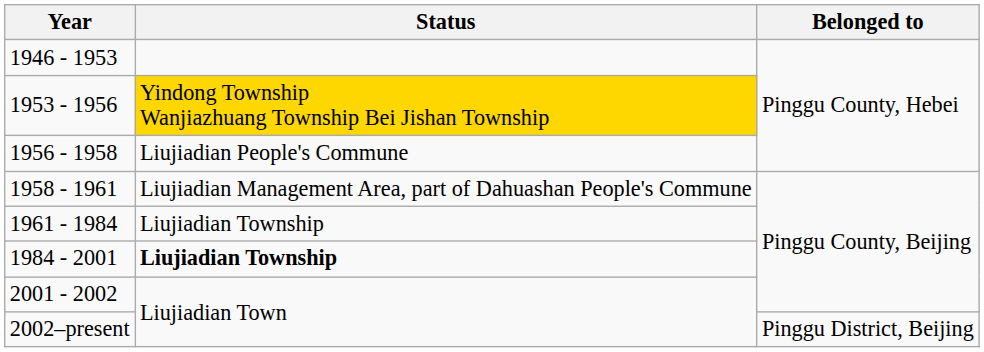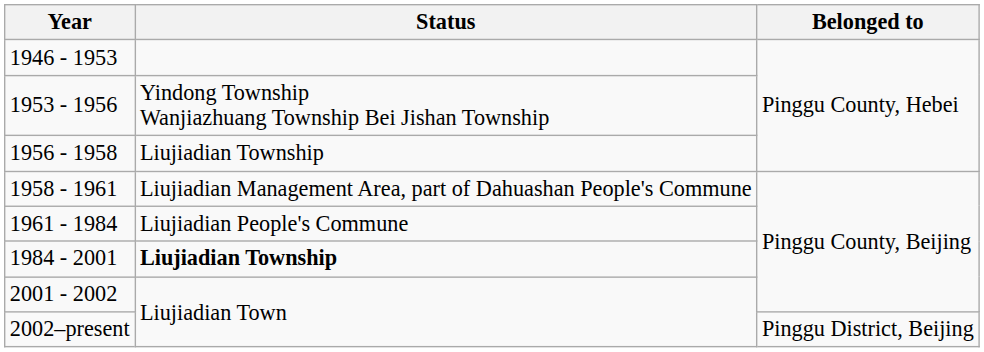(345, 105) gold background -> (345, 105) no background
(274, 152) Liujiadian People's Commune -> (232, 152) Liujiadian Township
(232, 223) Liujiadian Township -> (274, 223) Liujiadian People's Commune
